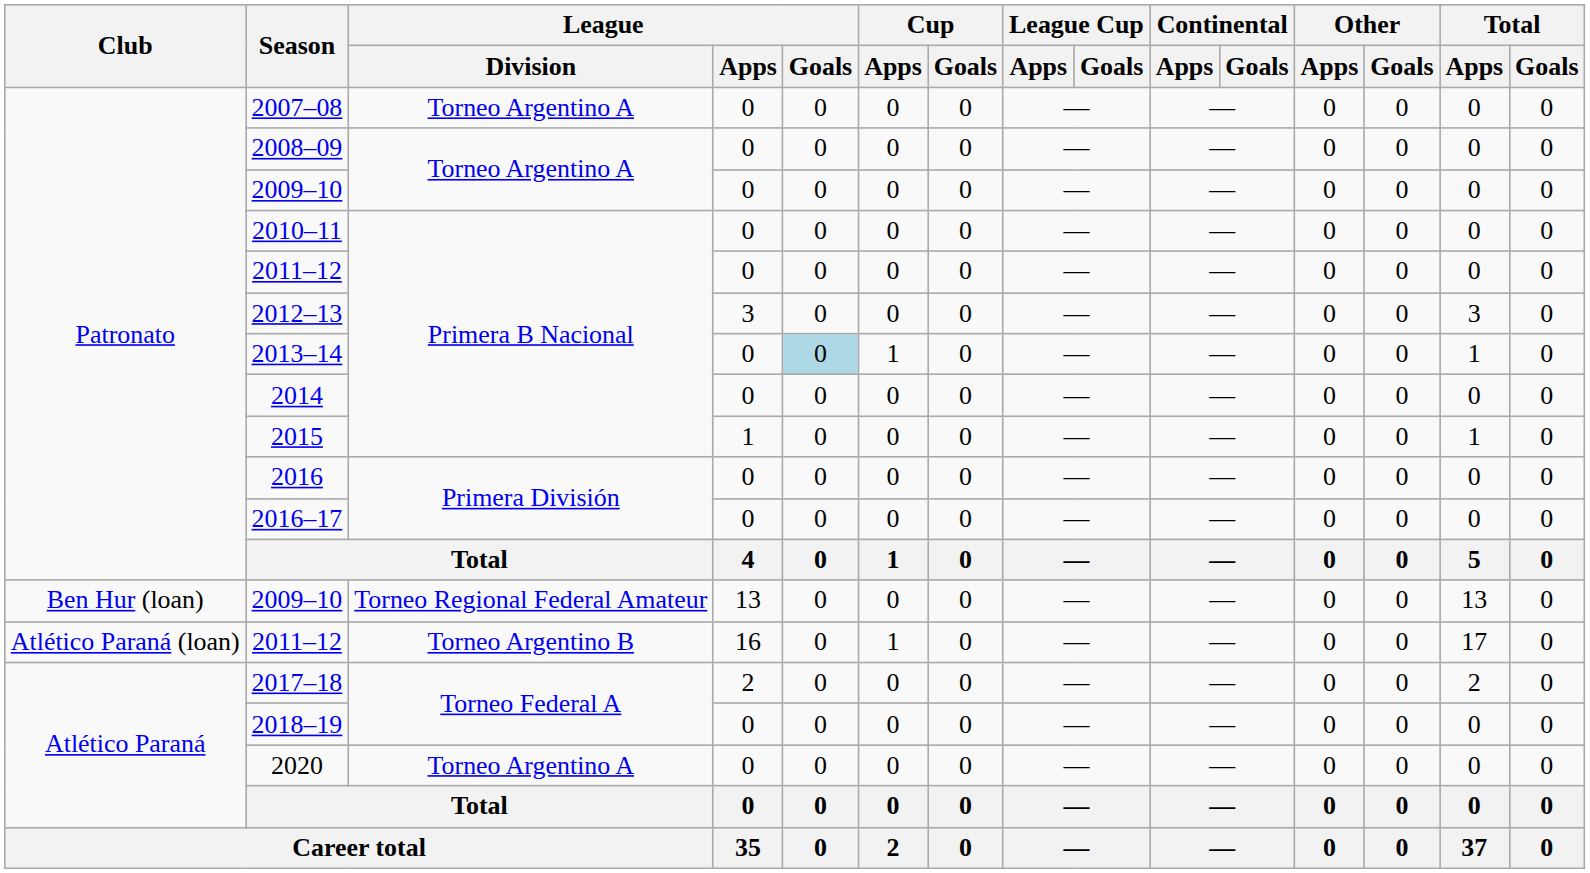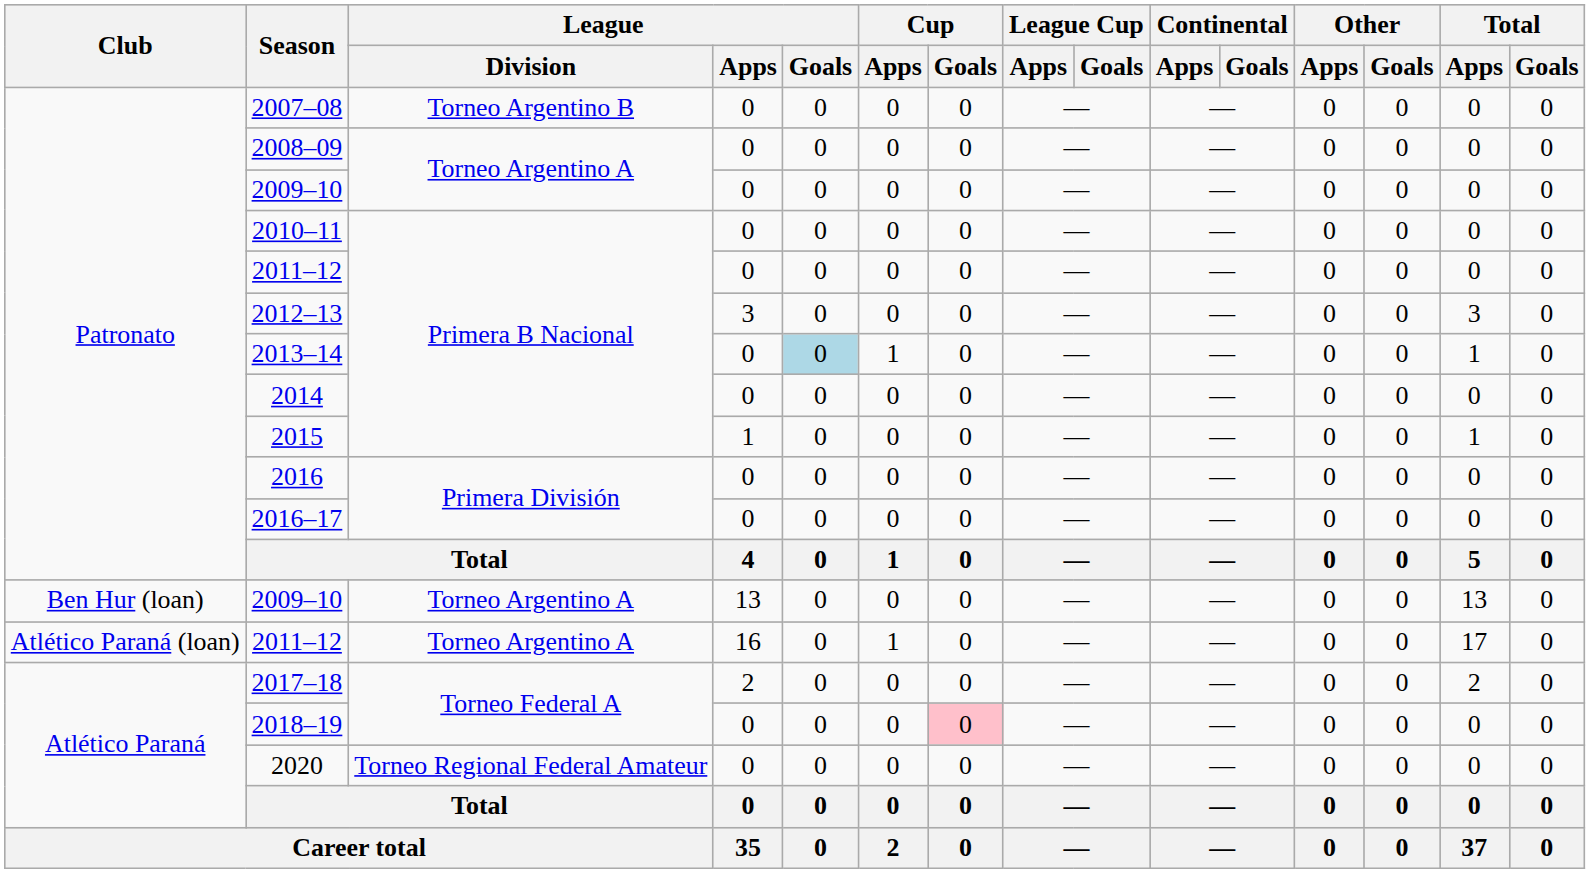(531, 107) Torneo Argentino A -> (531, 107) Torneo Argentino B
(531, 600) Torneo Regional Federal Amateur -> (531, 600) Torneo Argentino A
(531, 641) Torneo Argentino B -> (531, 641) Torneo Argentino A
(965, 723) no background -> (965, 723) pink background
(531, 764) Torneo Argentino A -> (531, 764) Torneo Regional Federal Amateur
